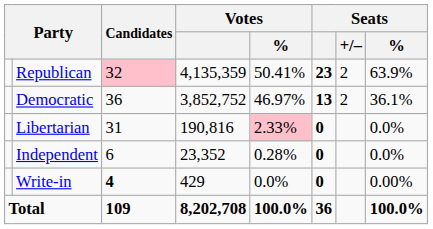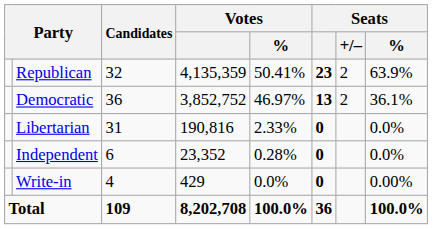(114, 72) pink background -> (114, 72) no background
(275, 127) pink background -> (275, 127) no background
(110, 182) bold -> (110, 182) normal
